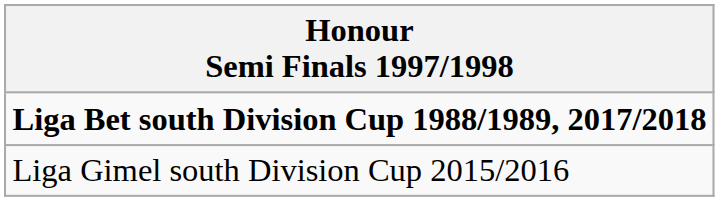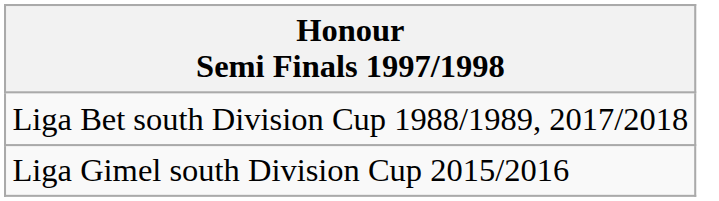(359, 118) bold -> (350, 118) normal
